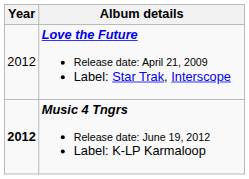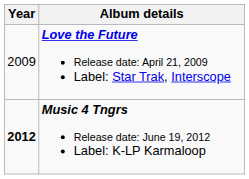(22, 62) 2012 -> (22, 62) 2009
